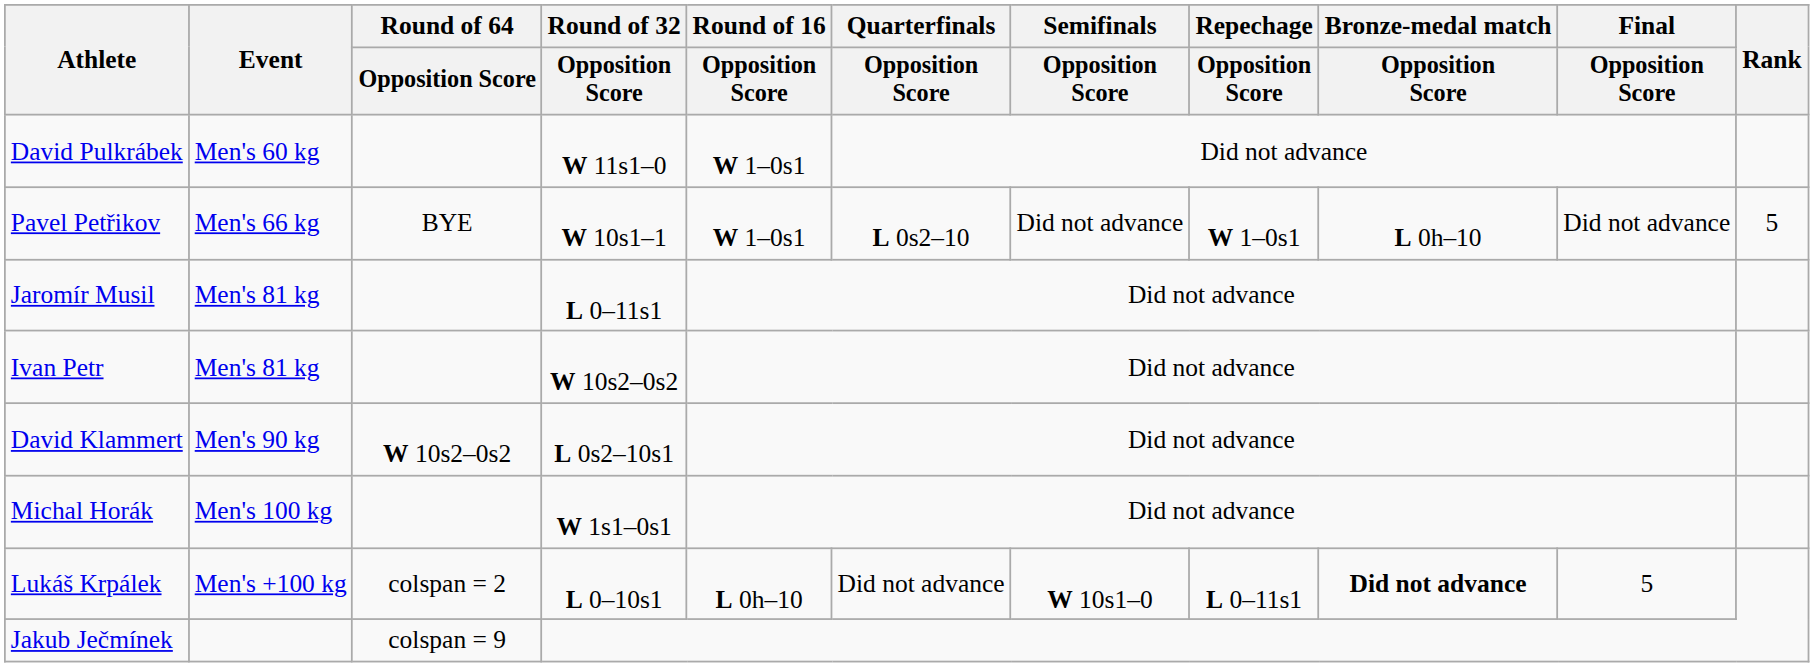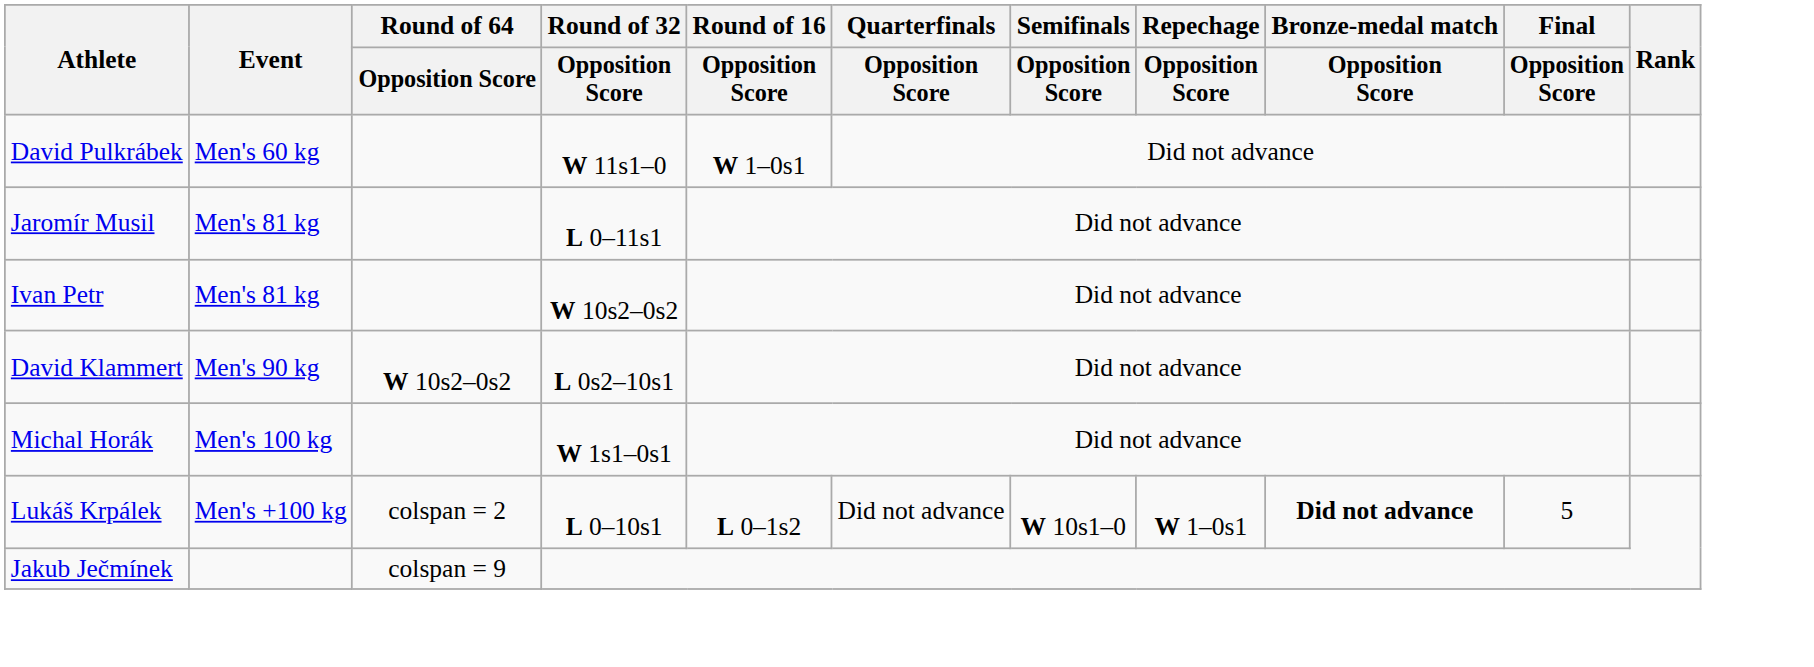- row: (86, 223)
(759, 598) L 0h–10 -> (759, 526) L 0–1s2
(1254, 598) L 0–11s1 -> (1201, 526) W 1–0s1
